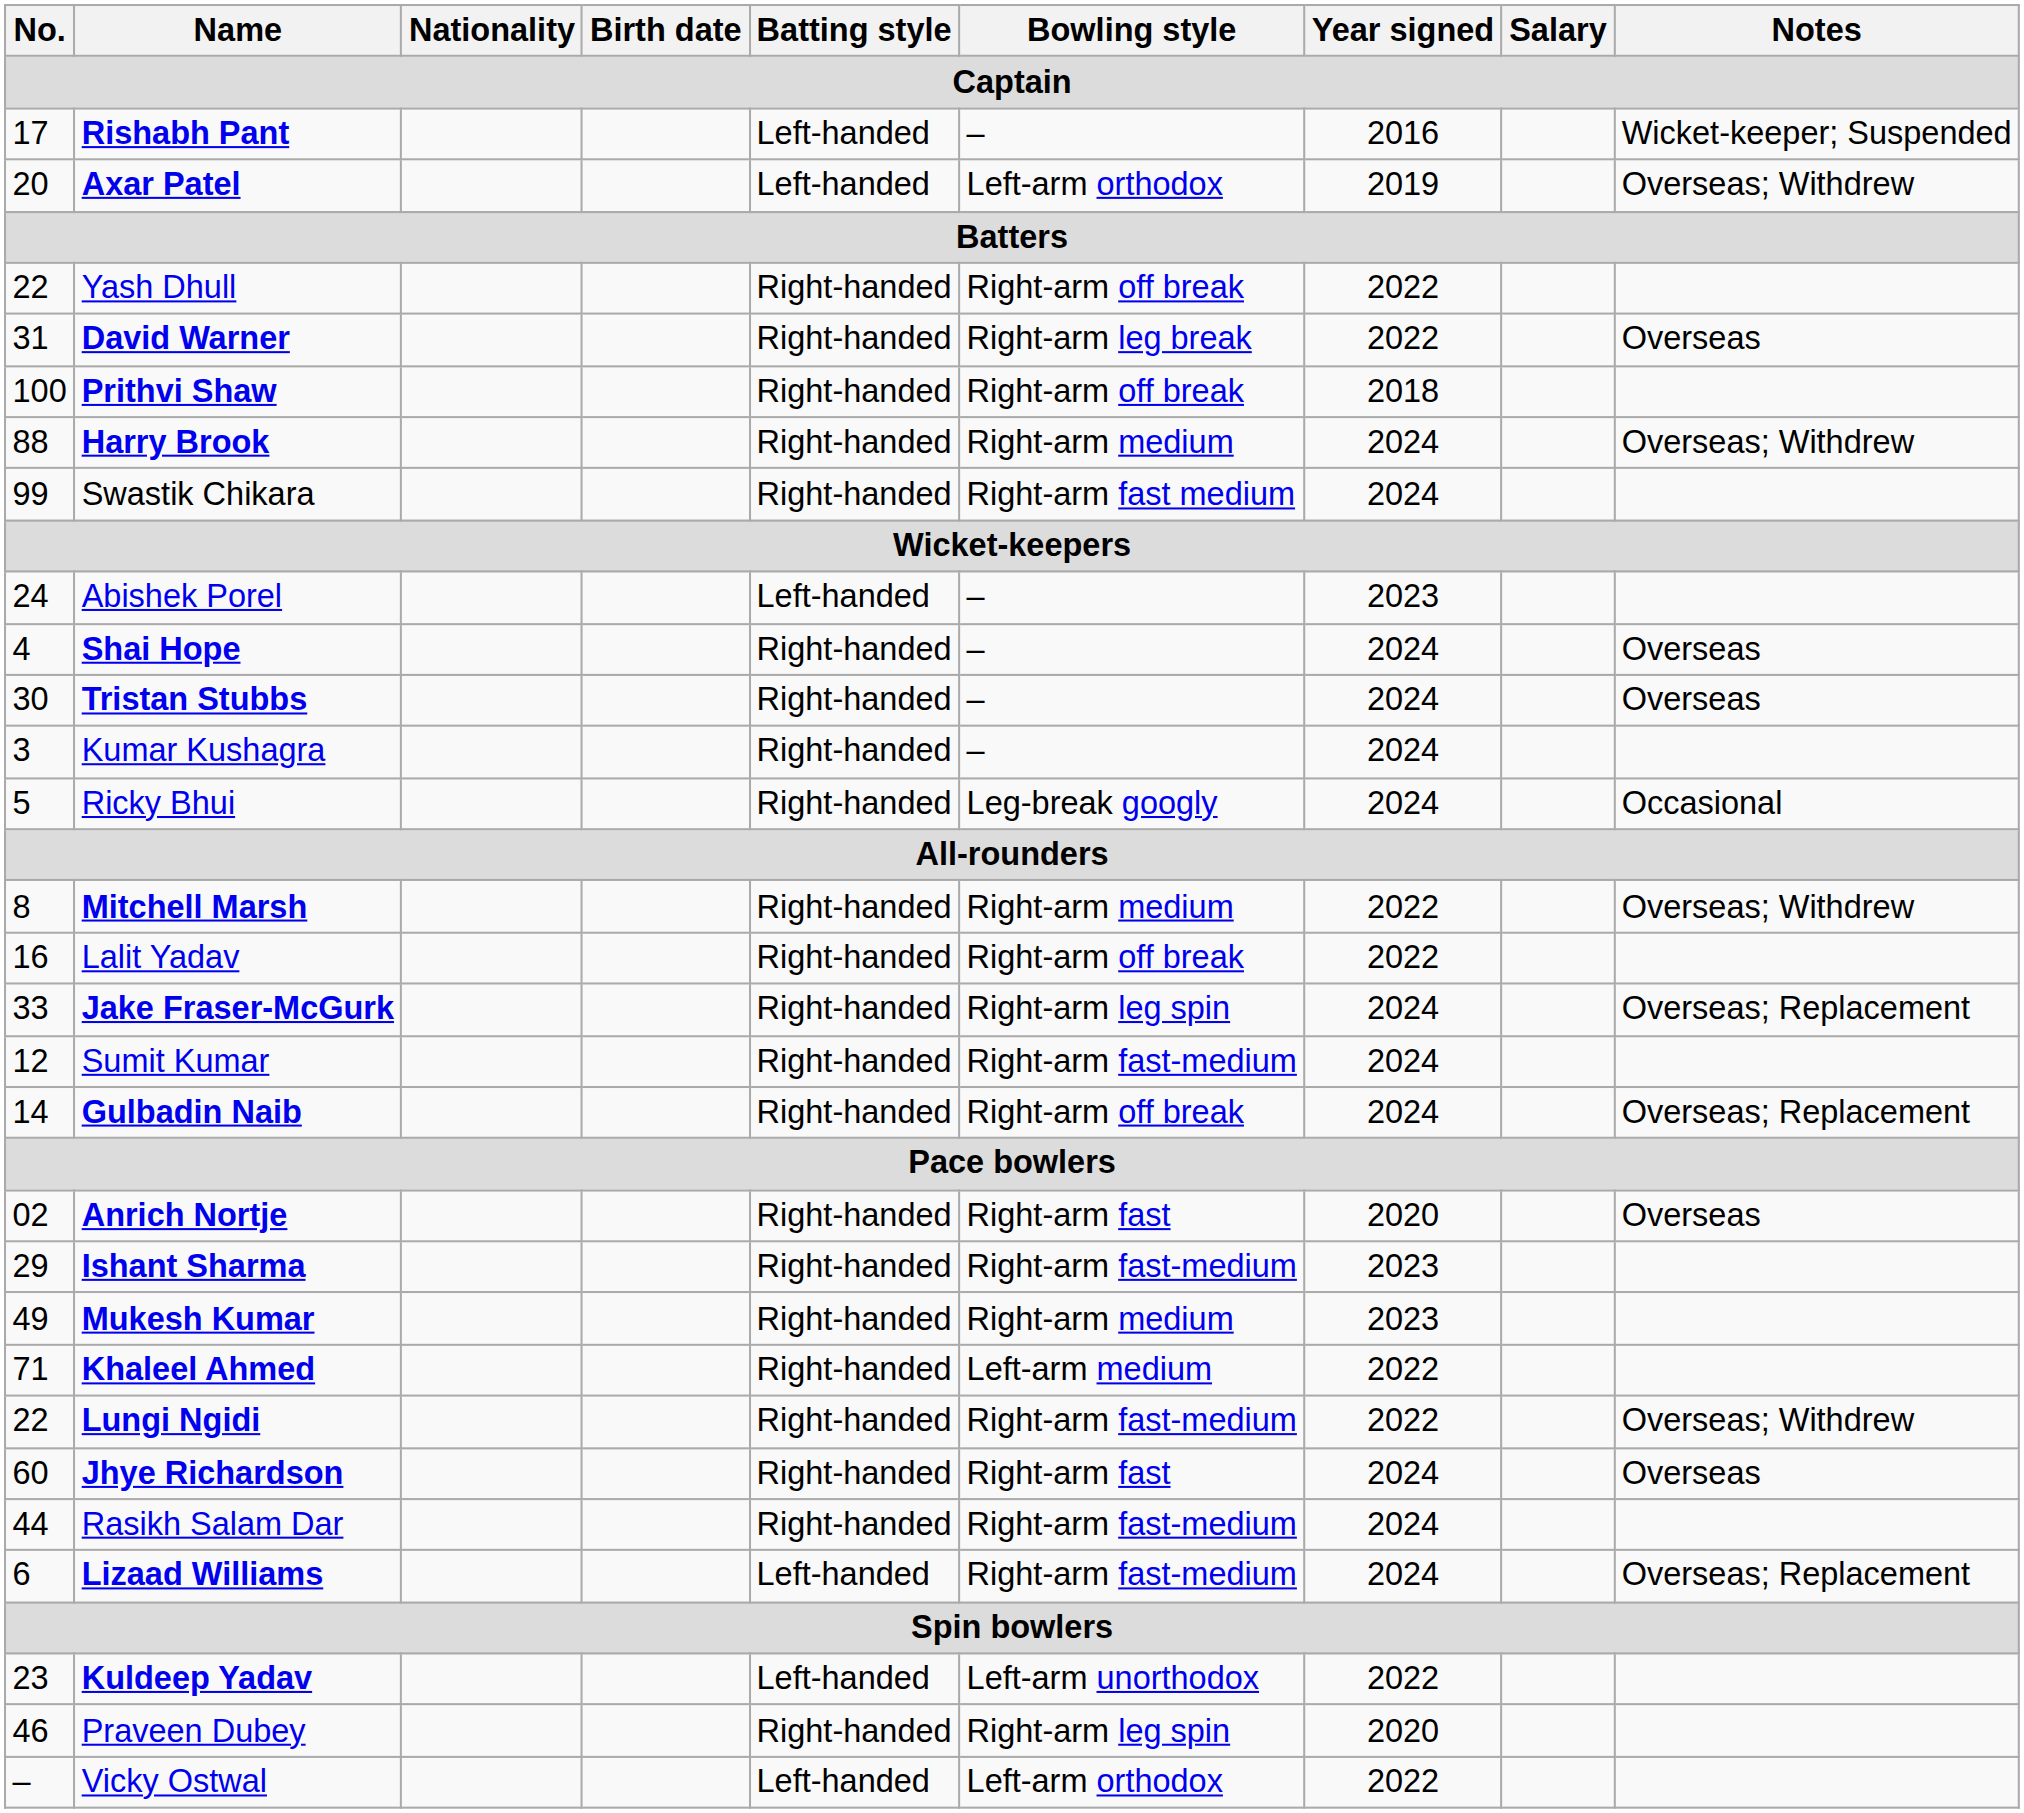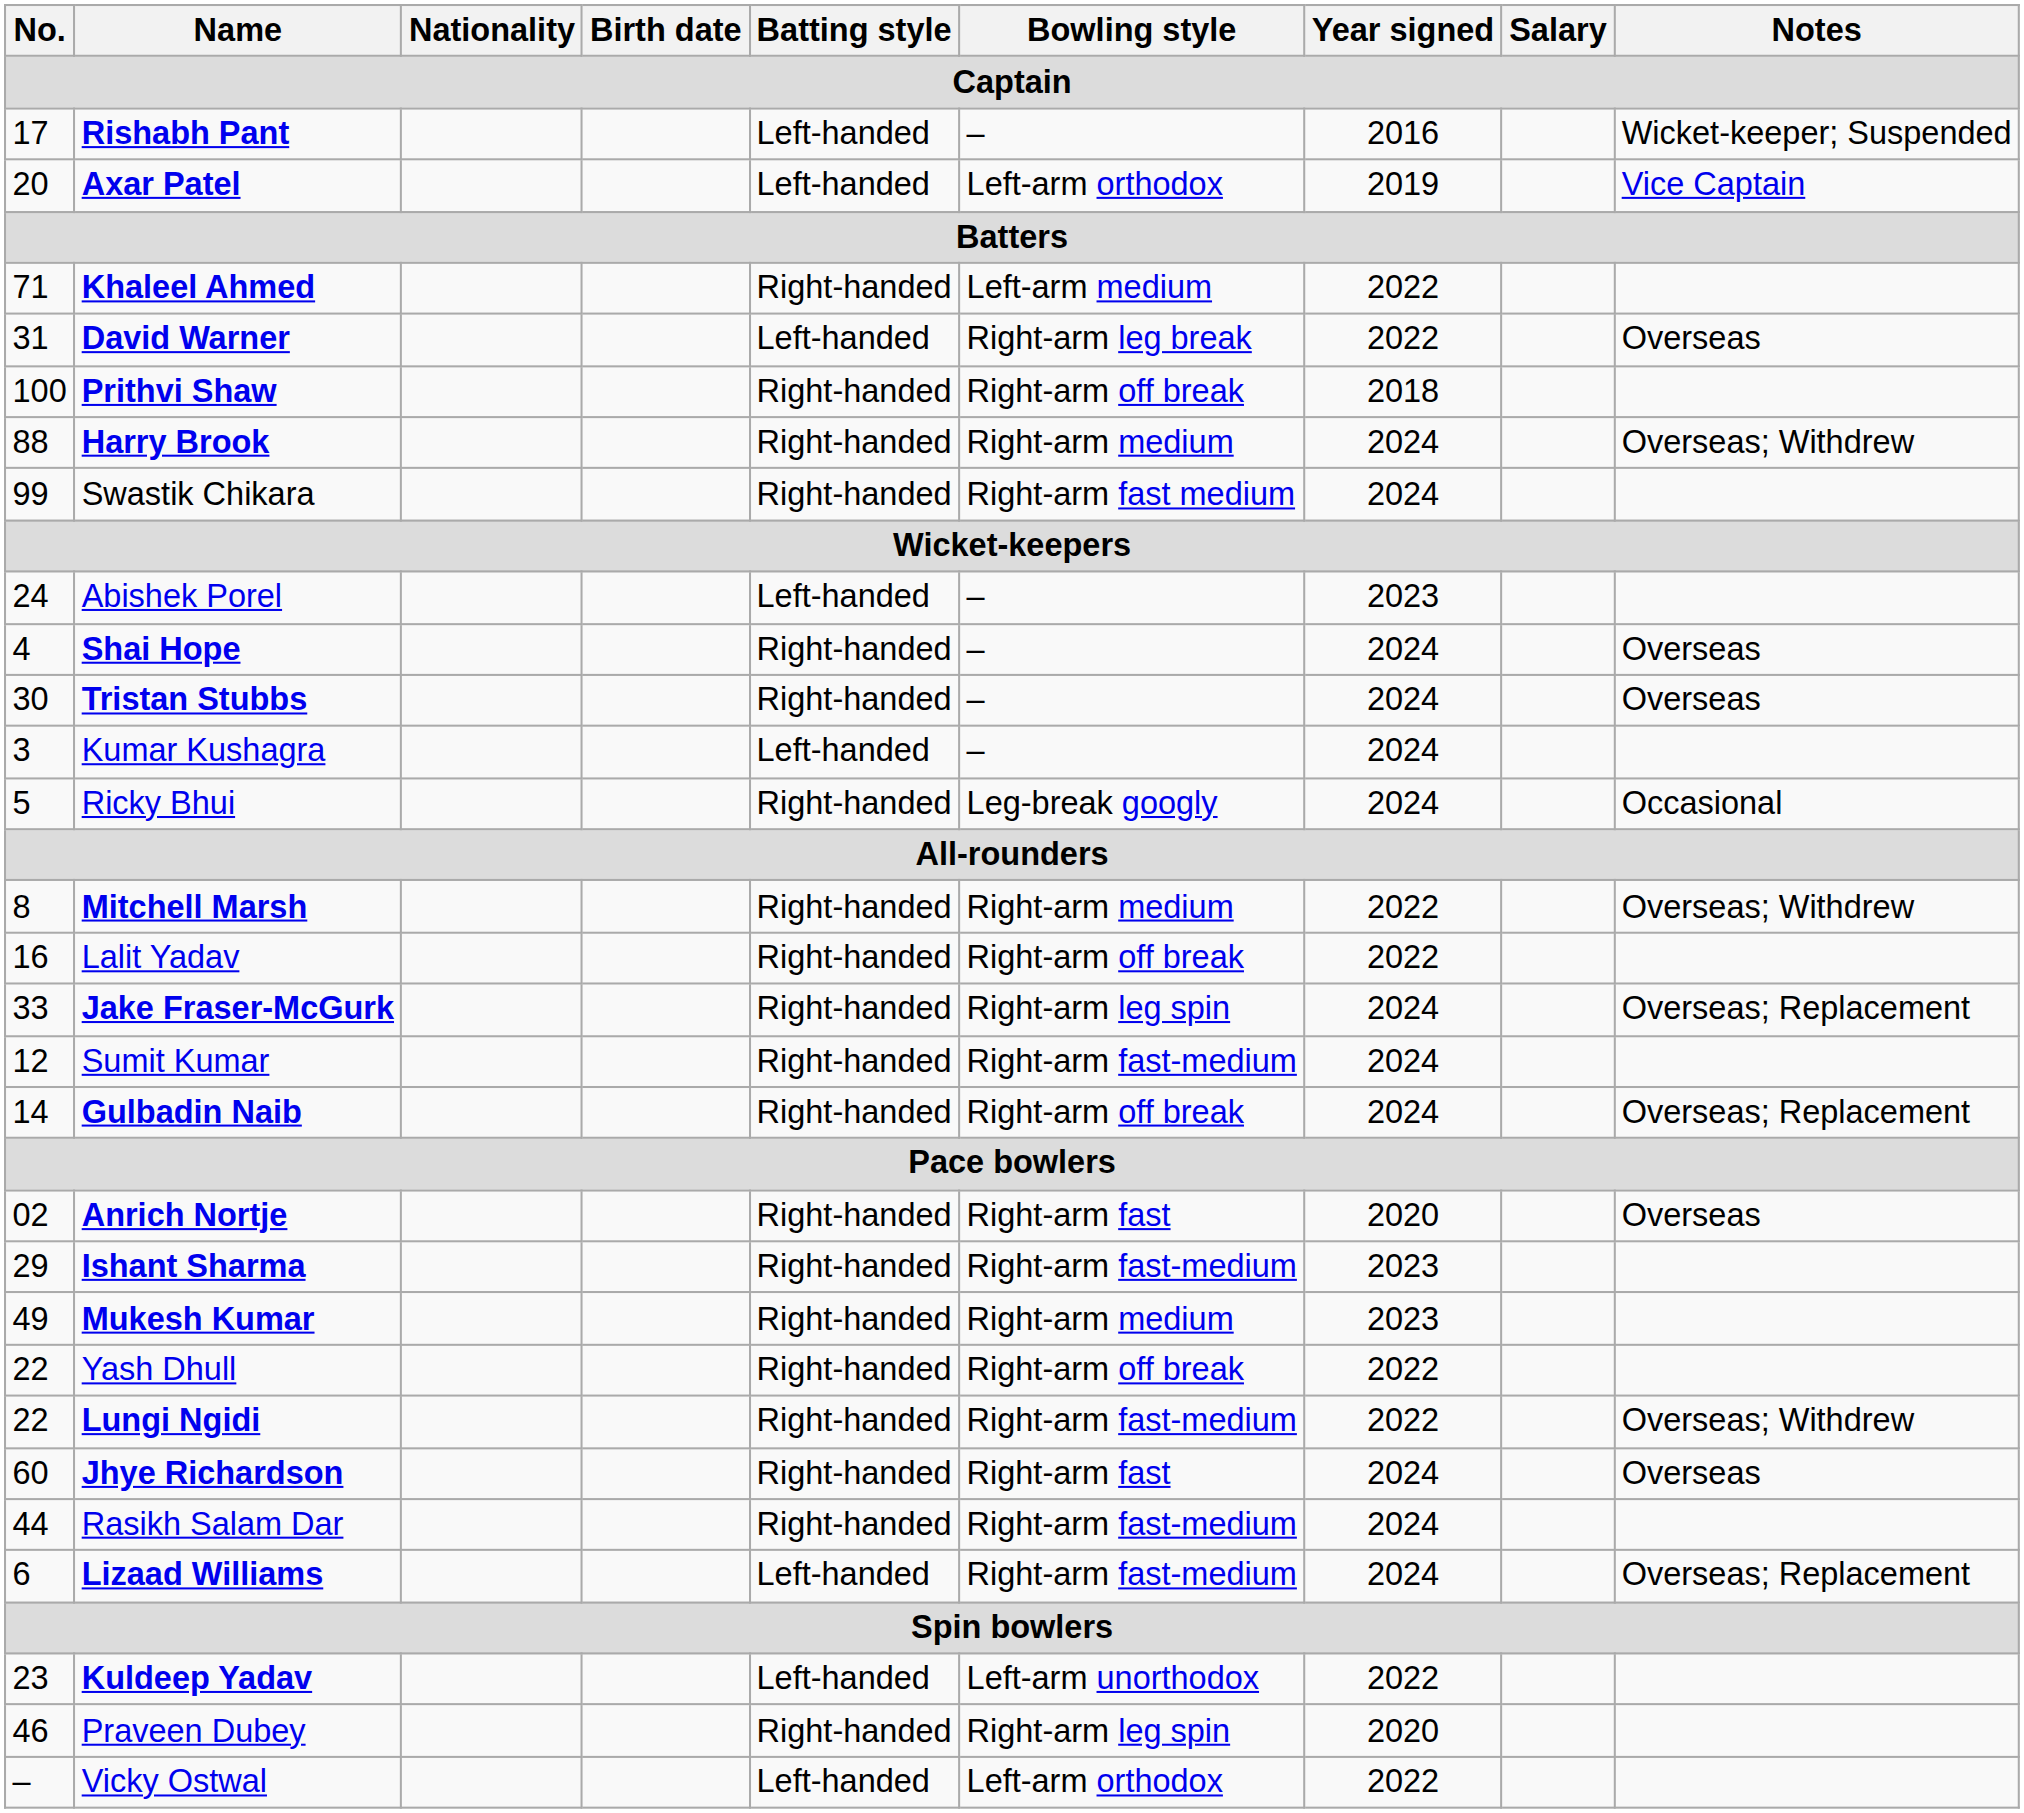(1768, 184) Overseas; Withdrew -> (1713, 184) Vice Captain
rows swapped: (159, 287) <-> (198, 1369)
(854, 339) Right-handed -> (843, 339) Left-handed
(854, 751) Right-handed -> (843, 751) Left-handed
